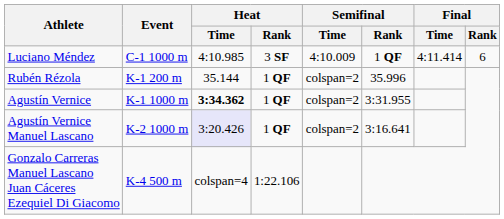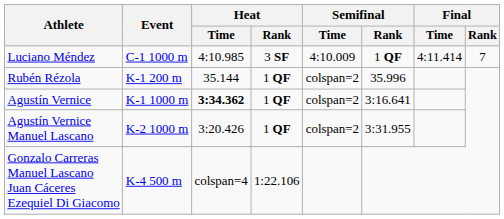(482, 57) 6 -> (482, 57) 7
(388, 99) 3:31.955 -> (388, 99) 3:16.641
(221, 128) lavender background -> (221, 128) no background
(388, 128) 3:16.641 -> (388, 128) 3:31.955
